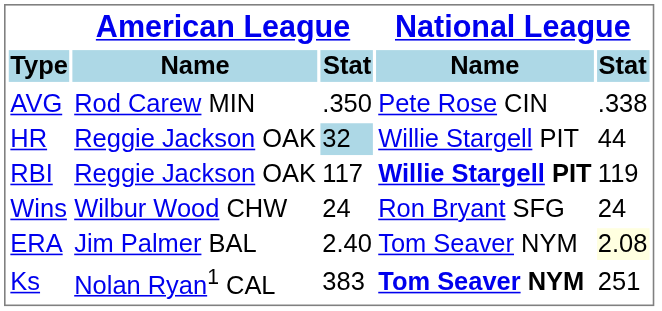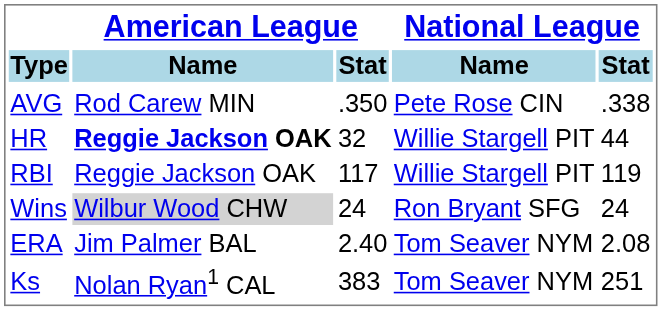(195, 138) normal -> (203, 138) bold
(337, 138) lightblue background -> (352, 138) no background
(485, 173) bold -> (494, 173) normal
(181, 208) no background -> (181, 208) lightgrey background
(623, 243) lightyellow background -> (626, 243) no background
(481, 282) bold -> (493, 282) normal
